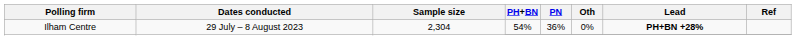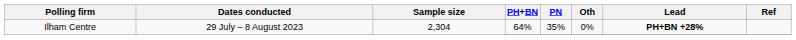(523, 27) 54% -> (523, 27) 64%
(556, 27) 36% -> (556, 27) 35%
